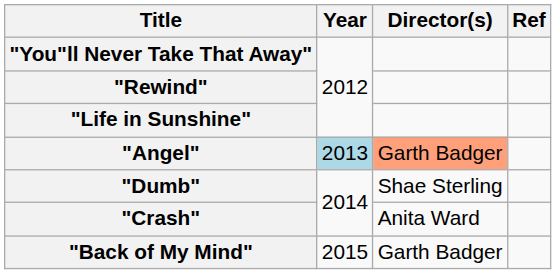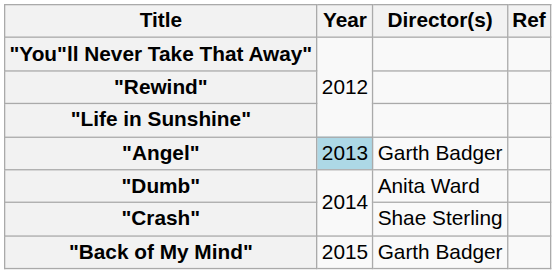(440, 152) lightsalmon background -> (440, 152) no background
(440, 185) Shae Sterling -> (429, 185) Anita Ward
(429, 218) Anita Ward -> (440, 218) Shae Sterling
